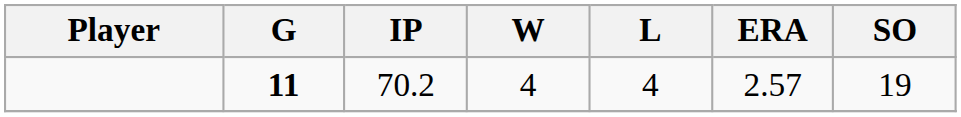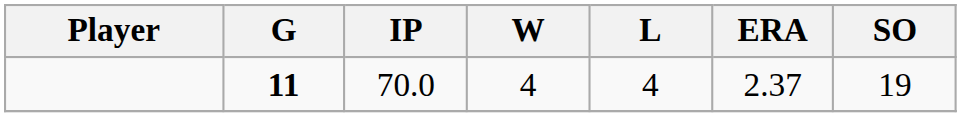(406, 83) 70.2 -> (406, 83) 70.0
(773, 83) 2.57 -> (773, 83) 2.37
